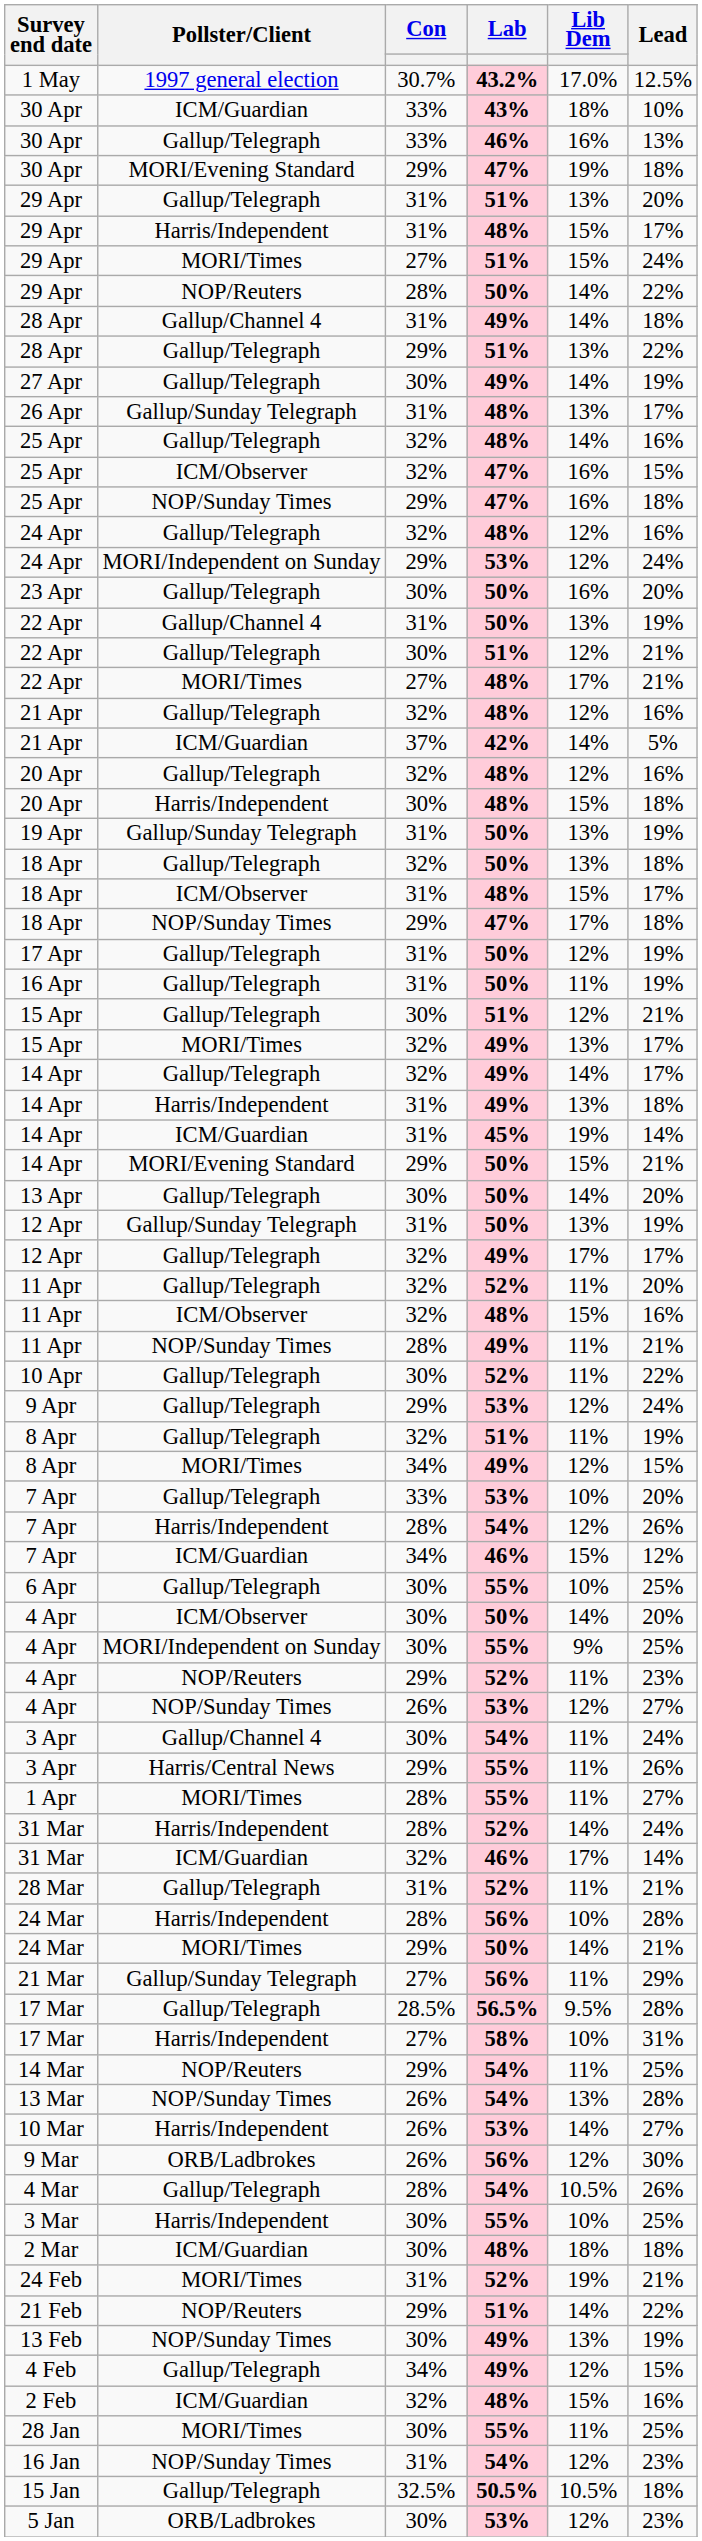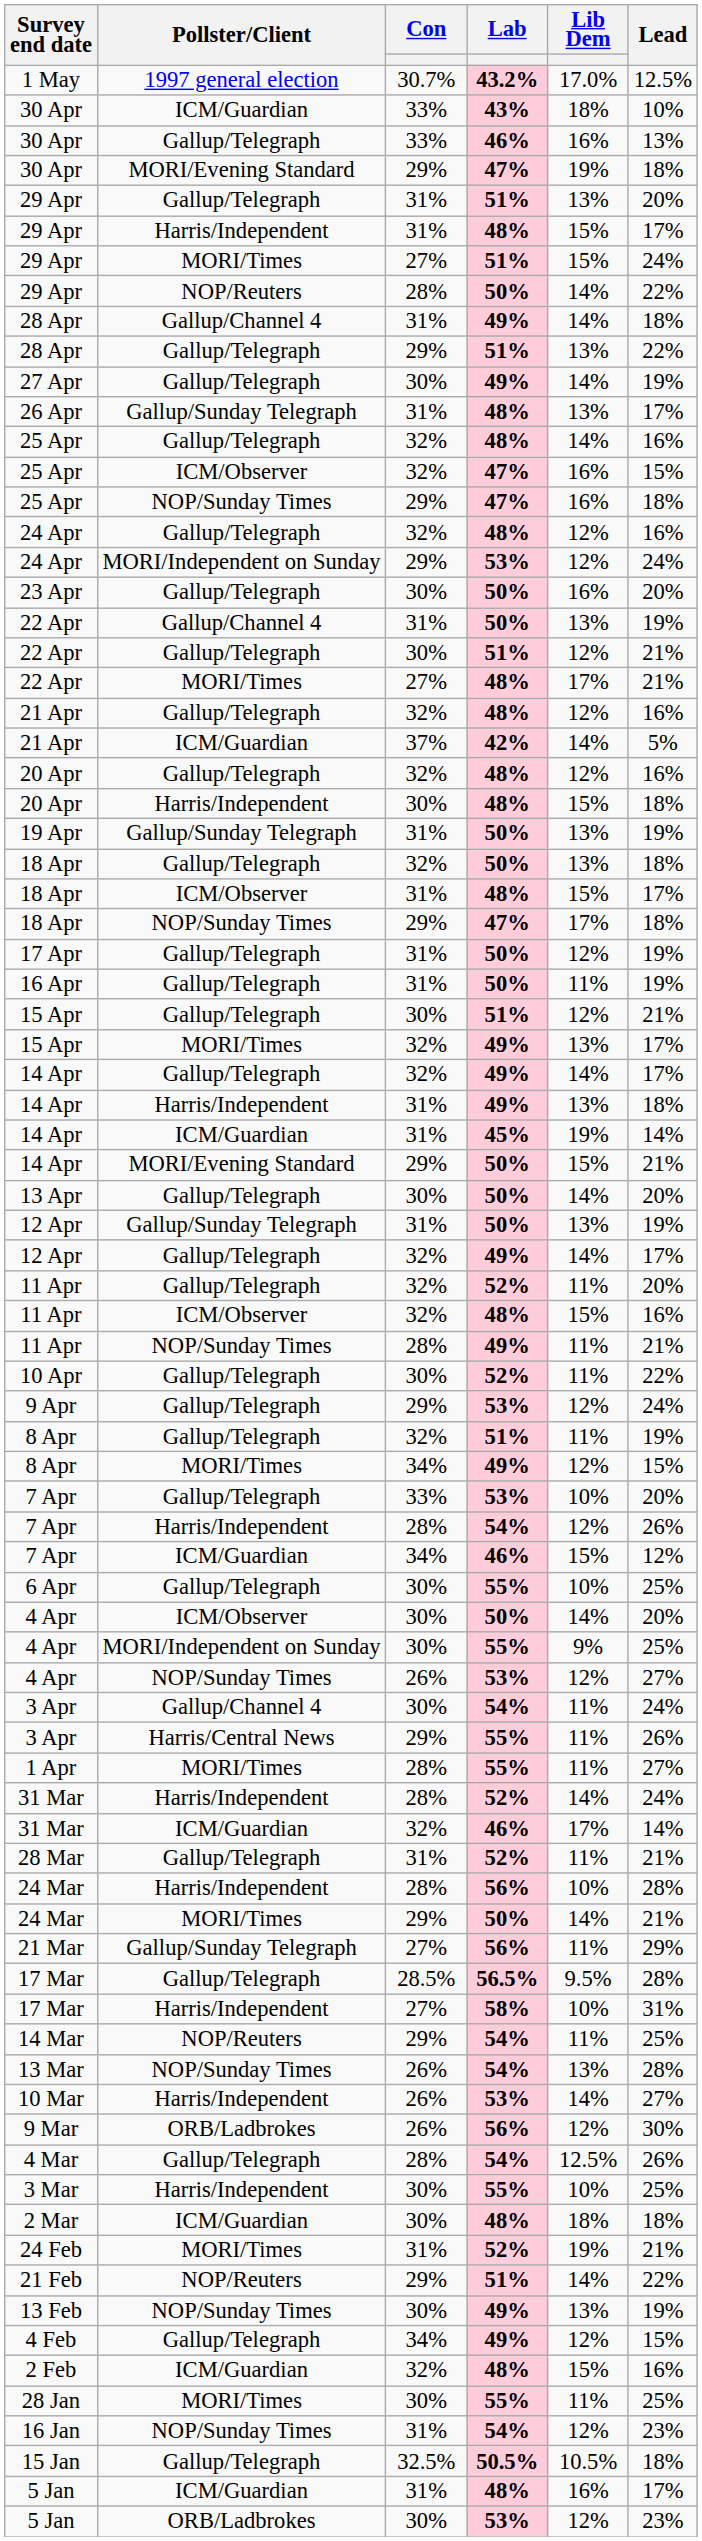(588, 1255) 17% -> (588, 1255) 14%
- row: (51, 1677)
(588, 2189) 10.5% -> (588, 2159) 12.5%
+ row: (51, 2490)
